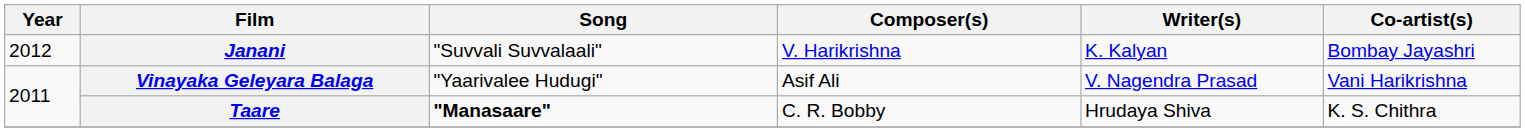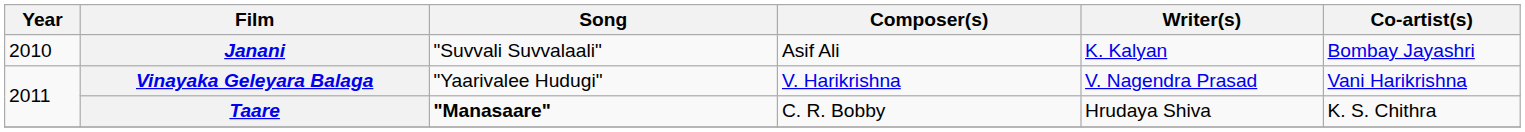(30, 50) 2012 -> (30, 50) 2010
(841, 50) V. Harikrishna -> (811, 50) Asif Ali
(811, 80) Asif Ali -> (841, 80) V. Harikrishna
